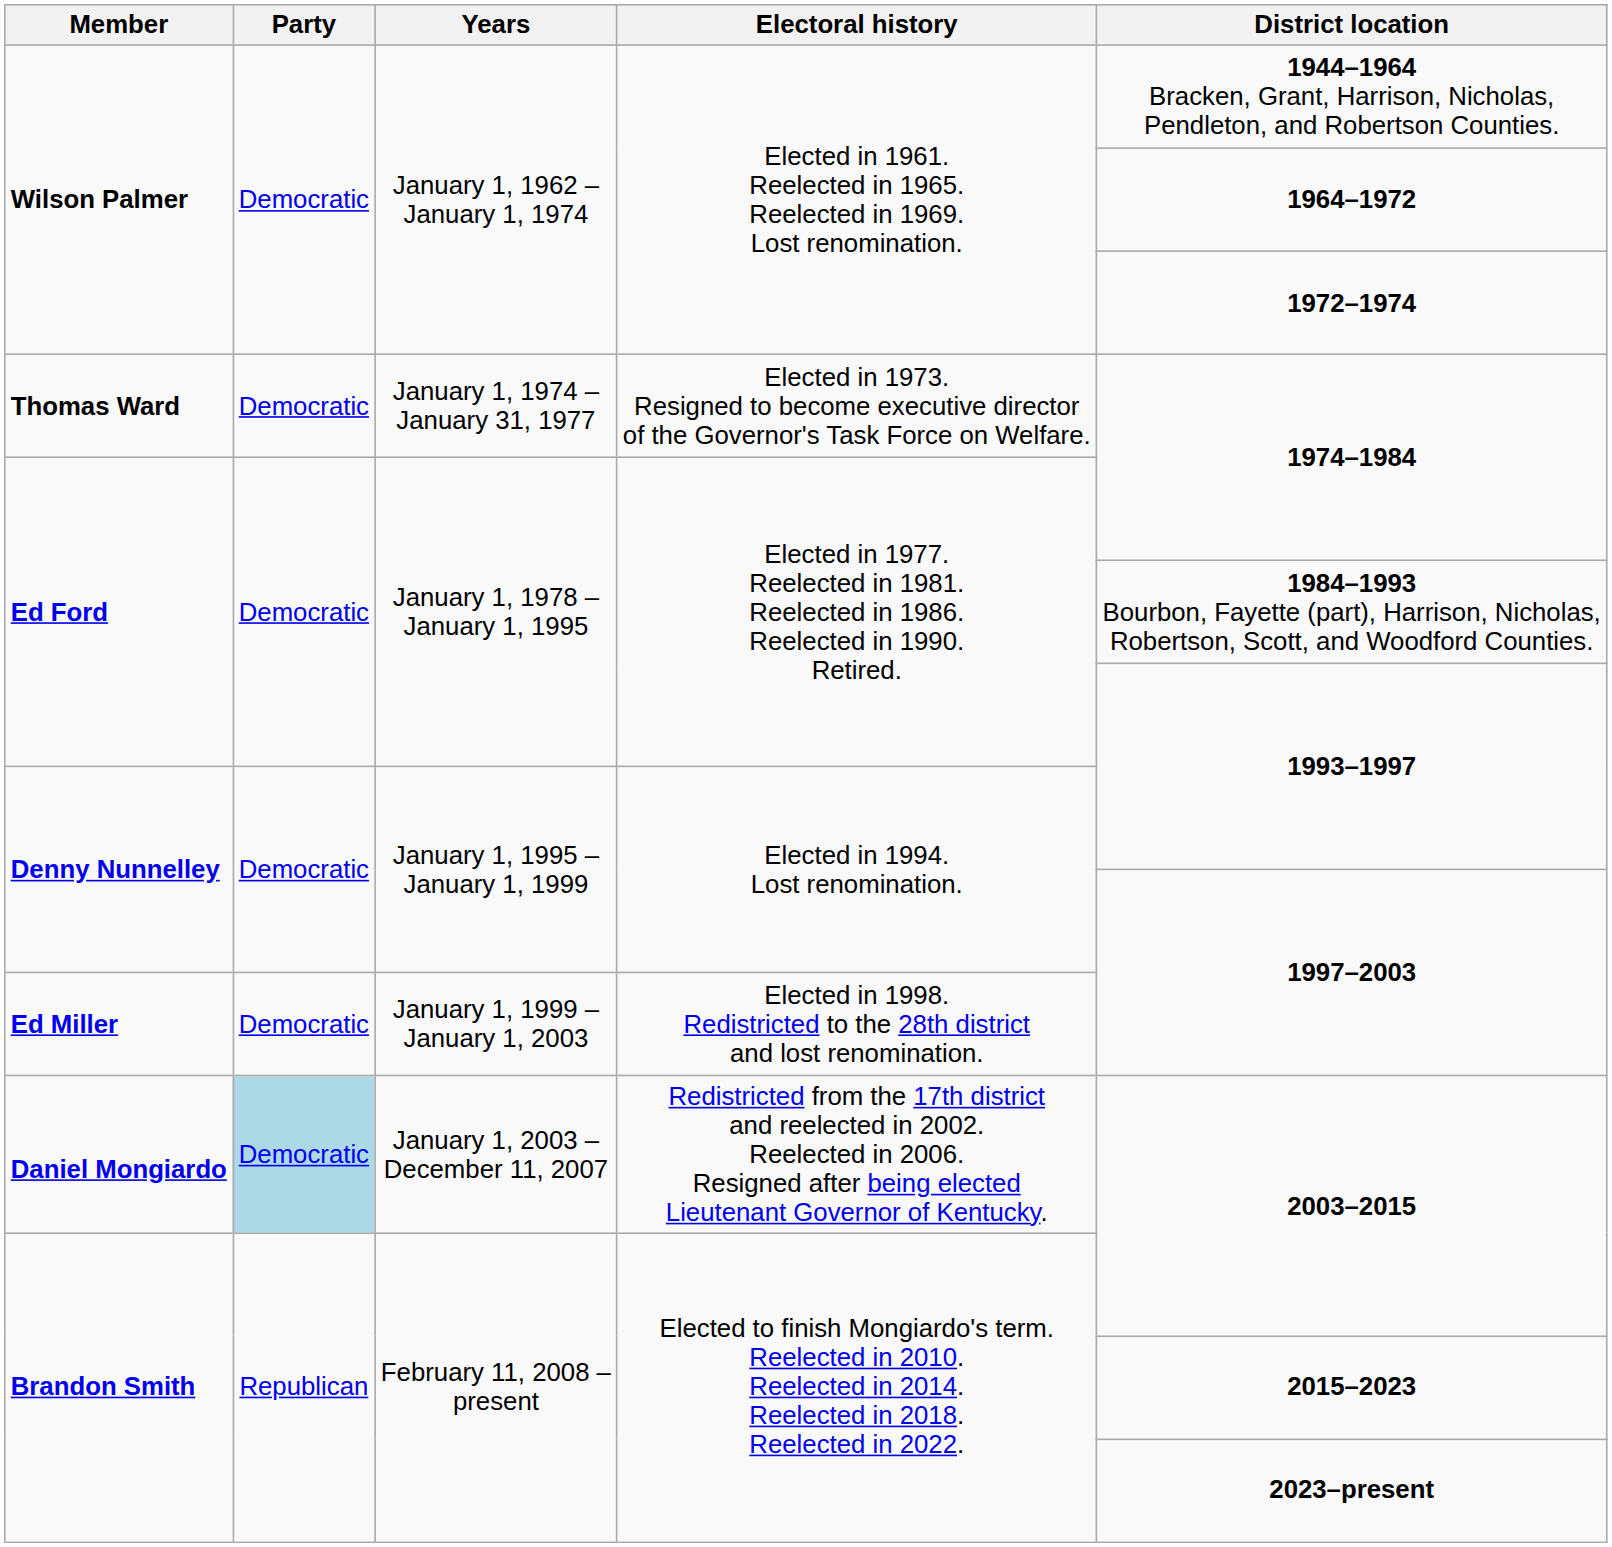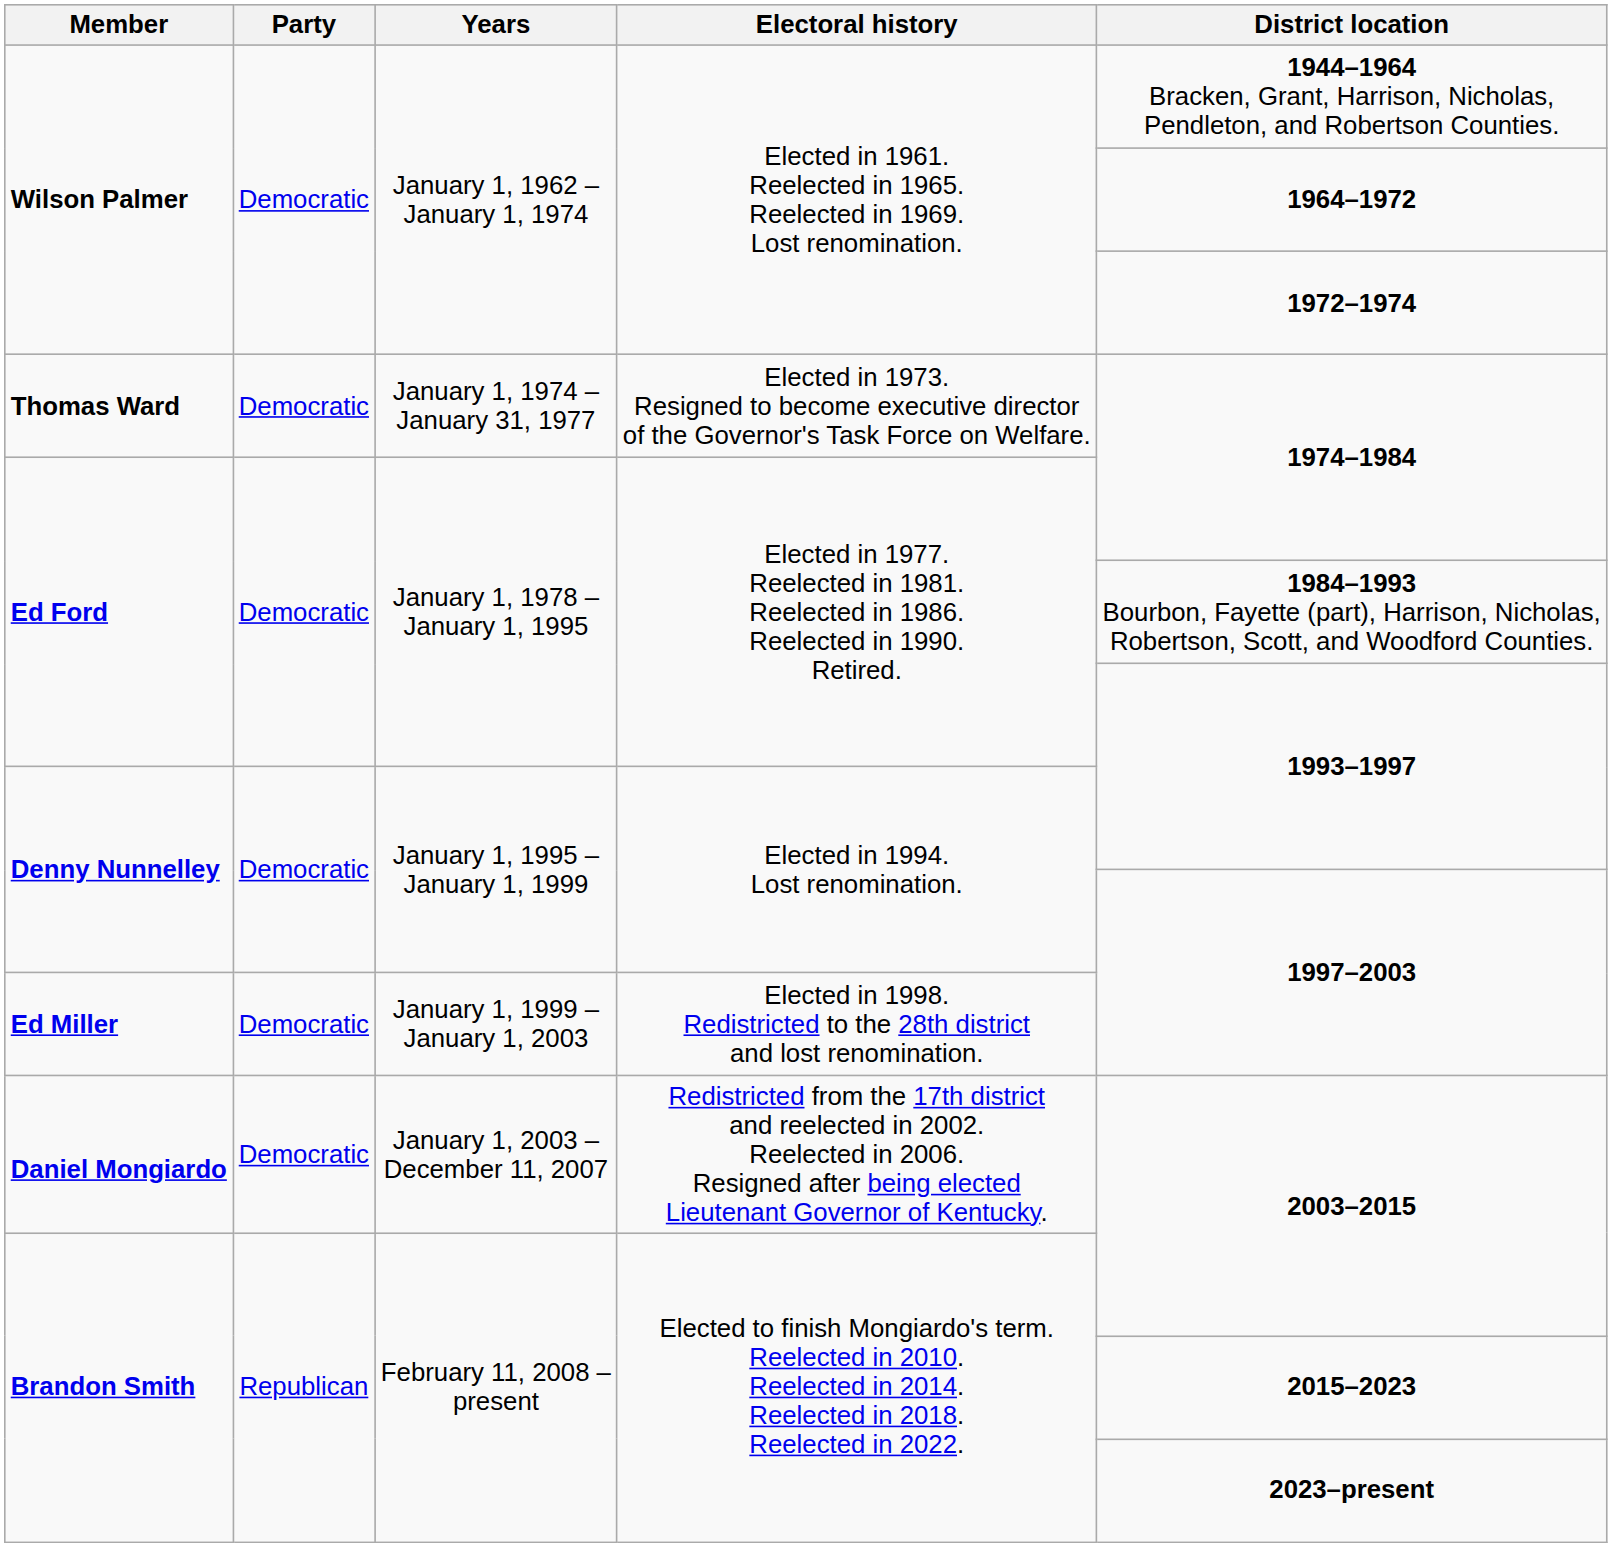(304, 1154) lightblue background -> (304, 1154) no background
